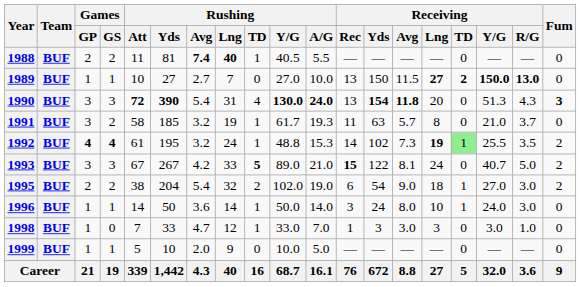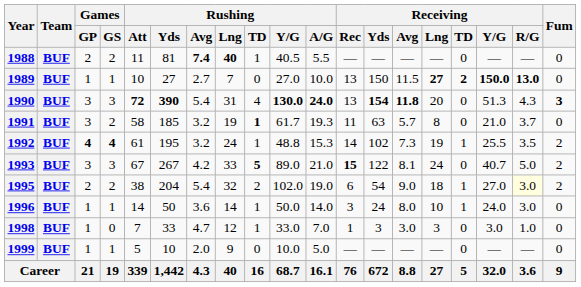(257, 121) normal -> (257, 121) bold
(437, 143) bold -> (437, 143) normal
(464, 143) lightgreen background -> (464, 143) no background
(528, 185) no background -> (528, 185) lightyellow background
